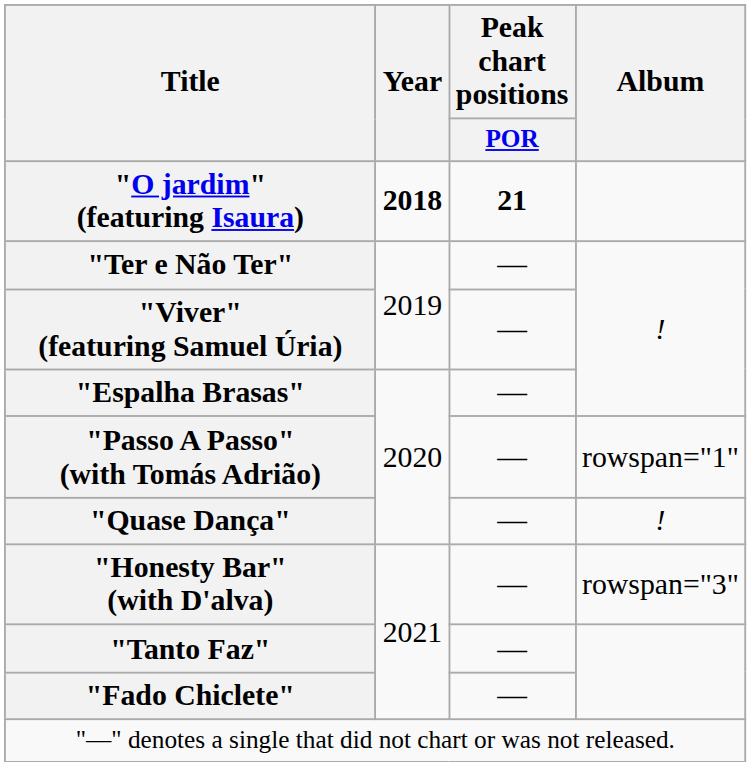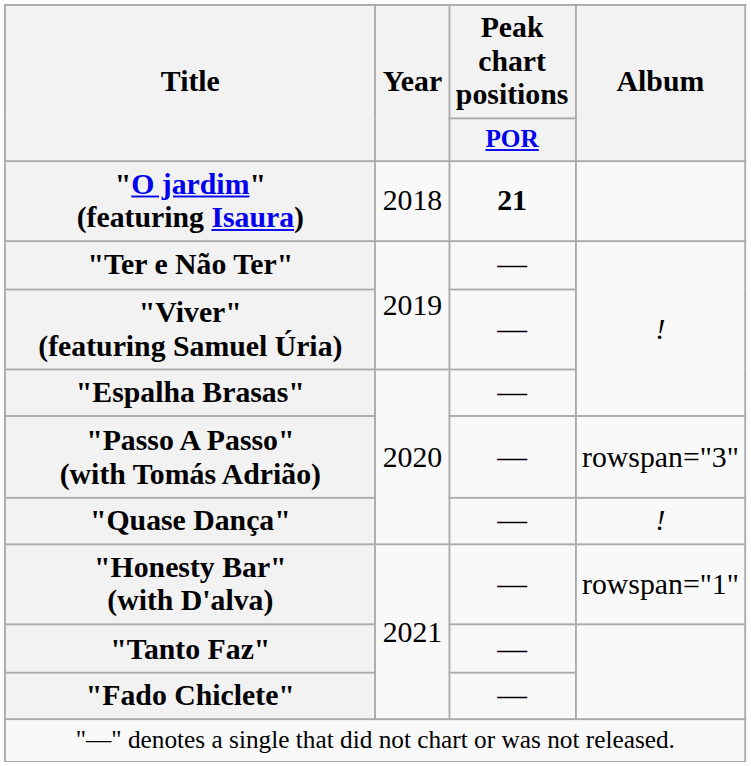(412, 200) bold -> (412, 200) normal
(660, 456) rowspan="1" -> (660, 456) rowspan="3"
(660, 584) rowspan="3" -> (660, 584) rowspan="1"
